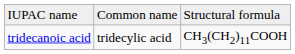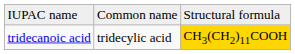(235, 37) no background -> (235, 37) gold background
